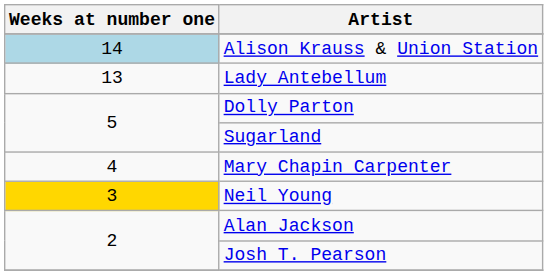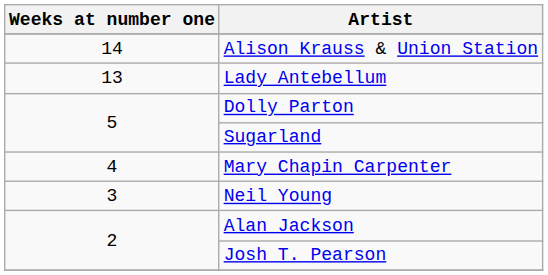(112, 49) lightblue background -> (112, 49) no background
(112, 196) gold background -> (112, 196) no background
